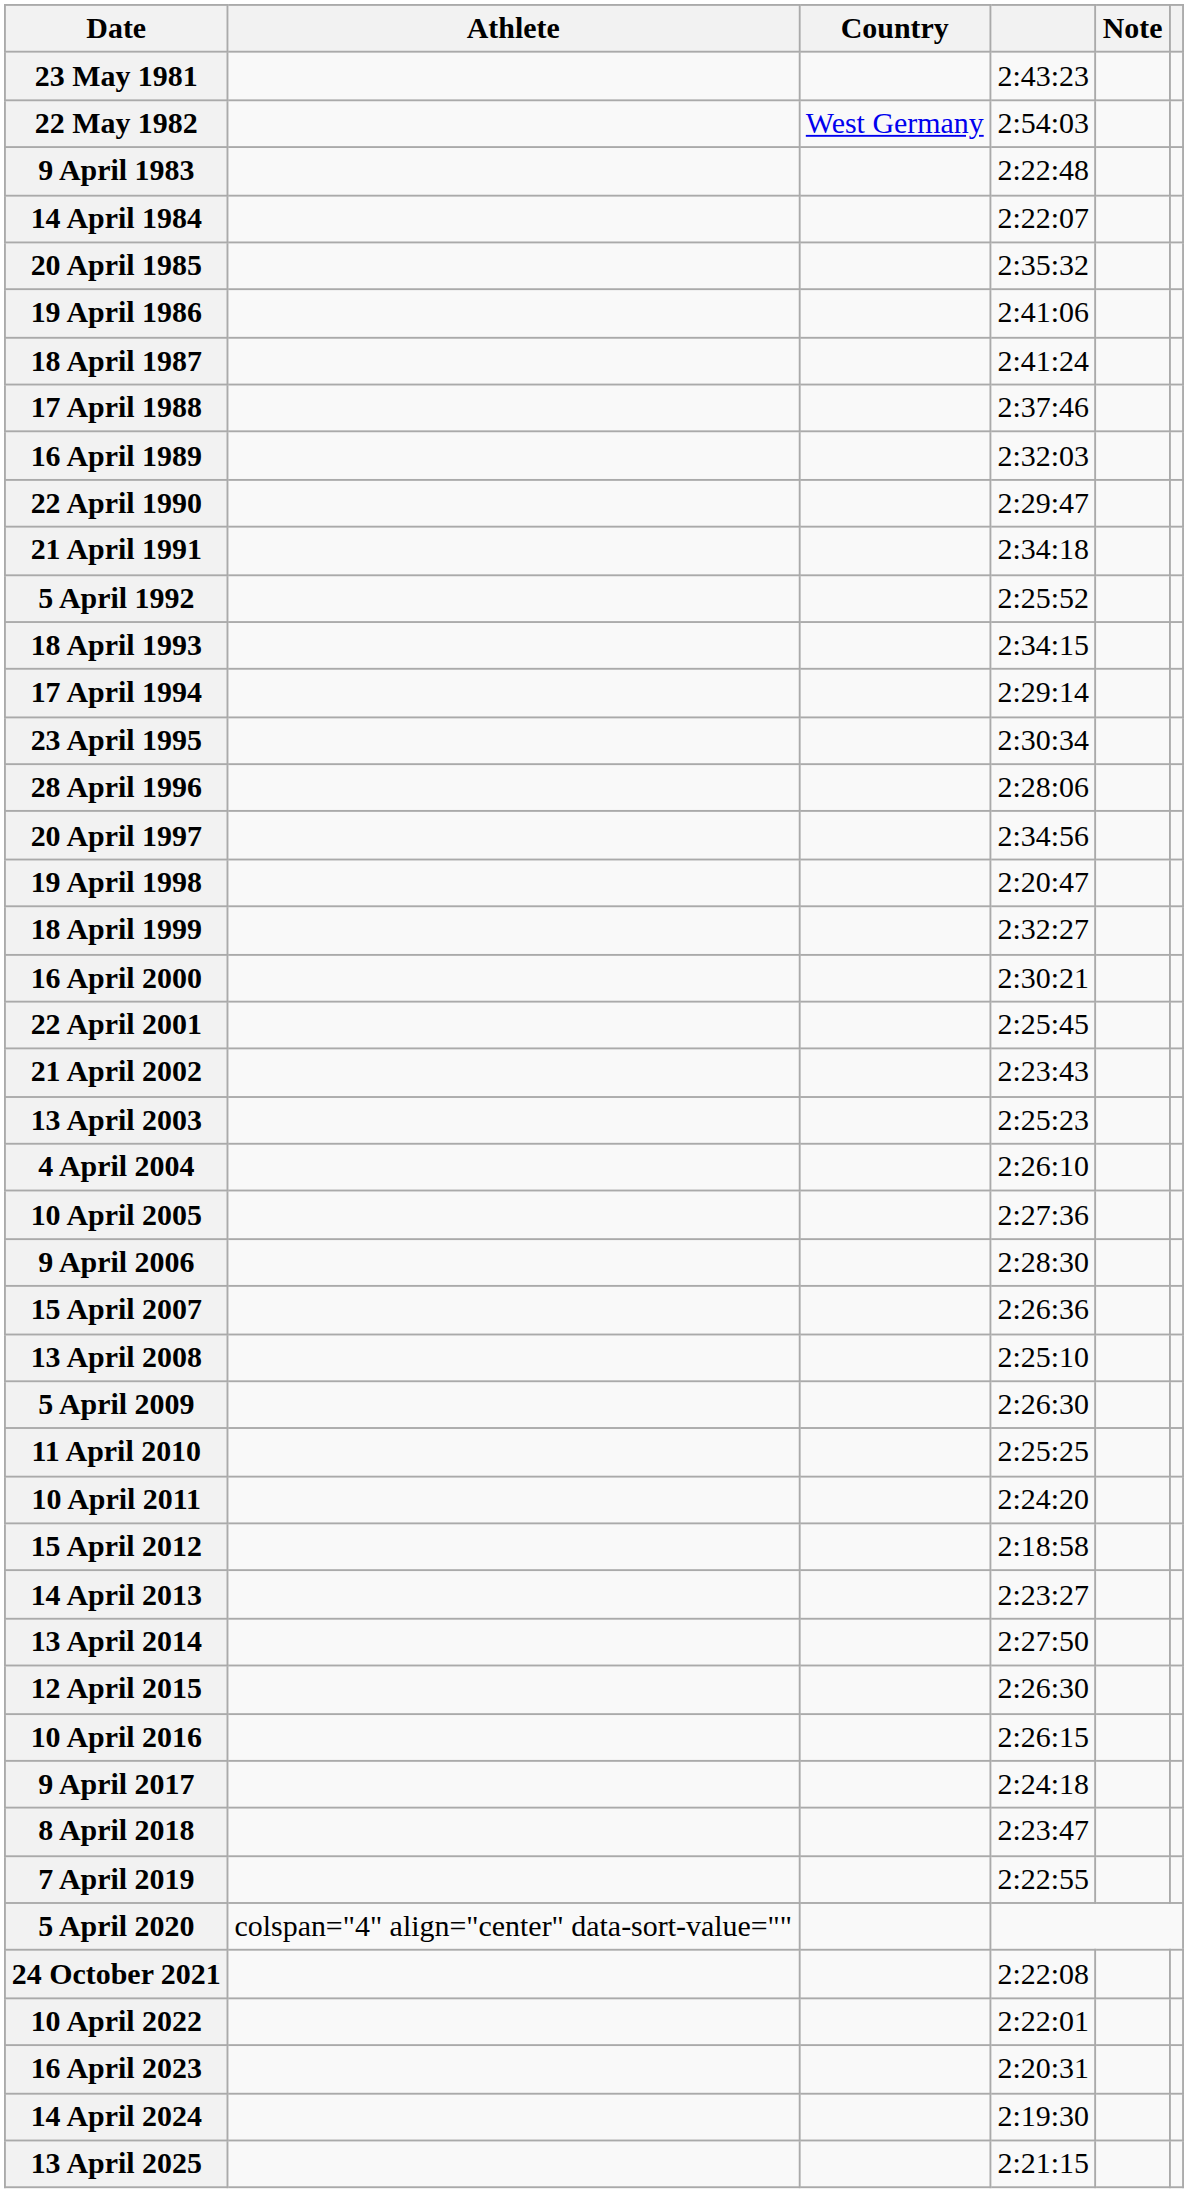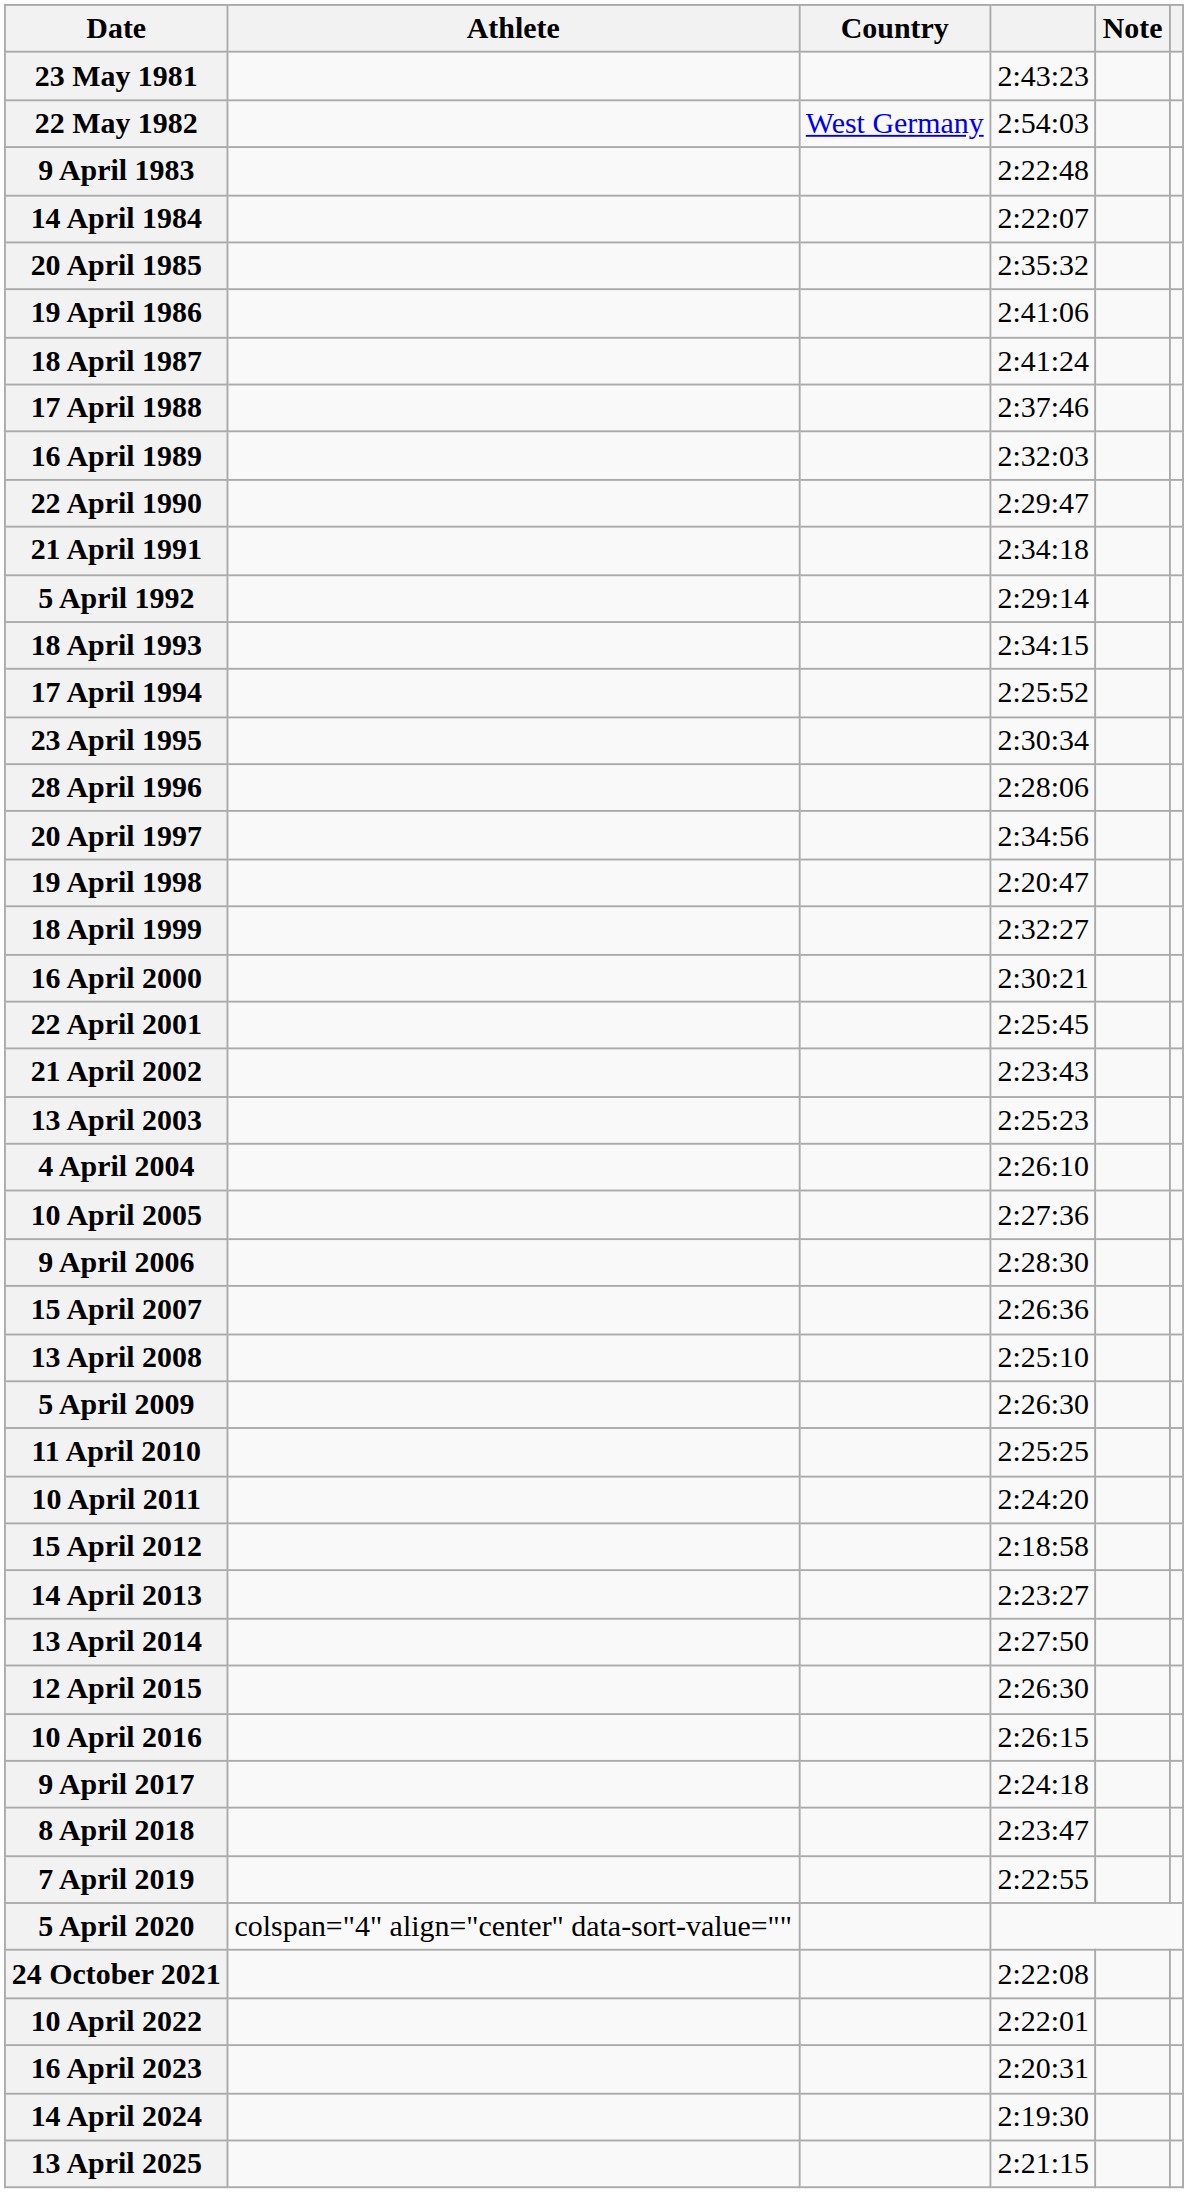(1043, 597) 2:25:52 -> (1043, 597) 2:29:14
(1043, 692) 2:29:14 -> (1043, 692) 2:25:52
